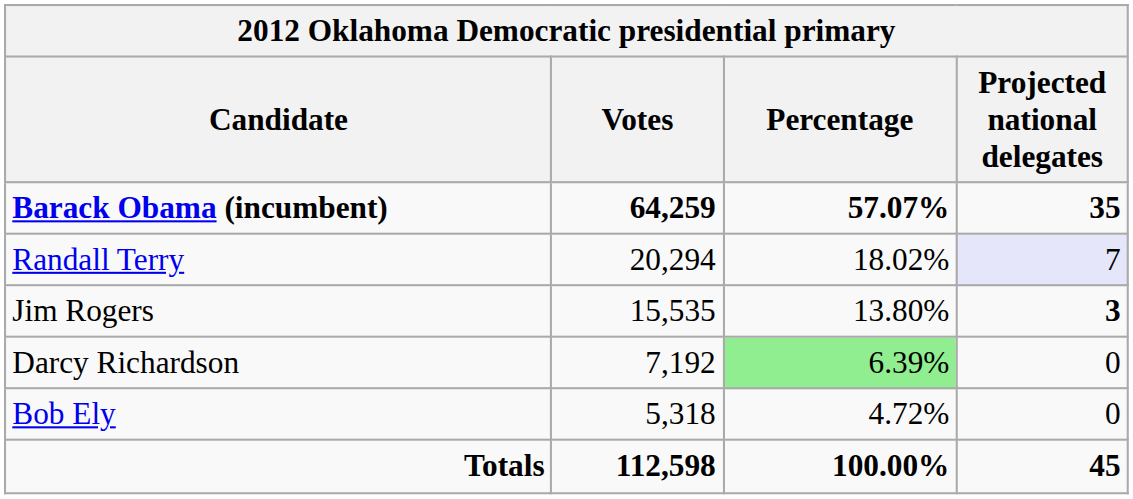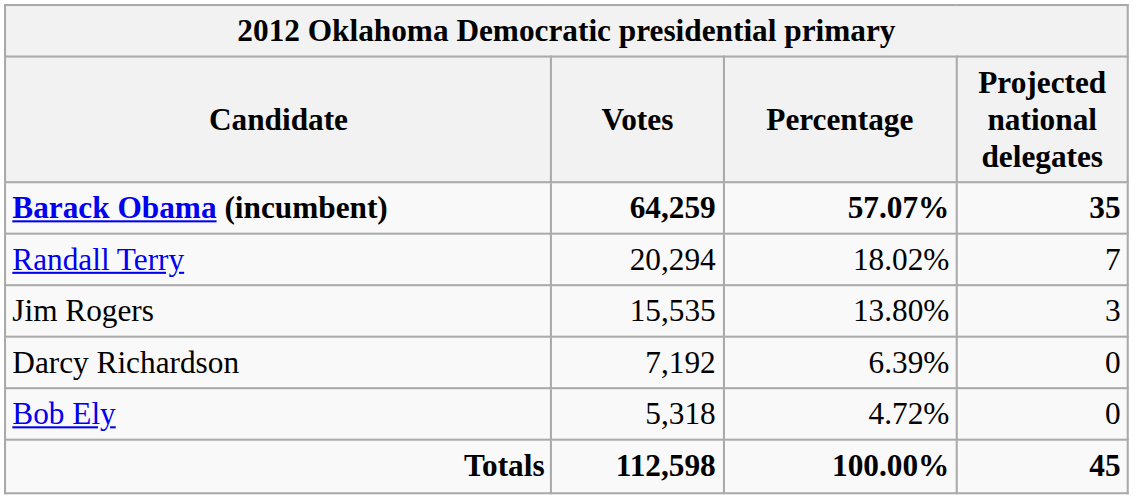(1113, 259) lavender background -> (1113, 259) no background
(1113, 311) bold -> (1113, 311) normal
(909, 362) lightgreen background -> (909, 362) no background
